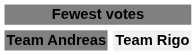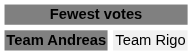(152, 40) bold -> (151, 40) normal
